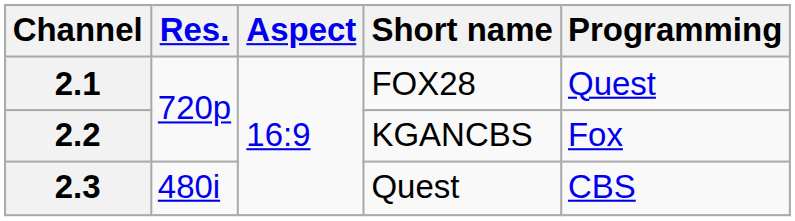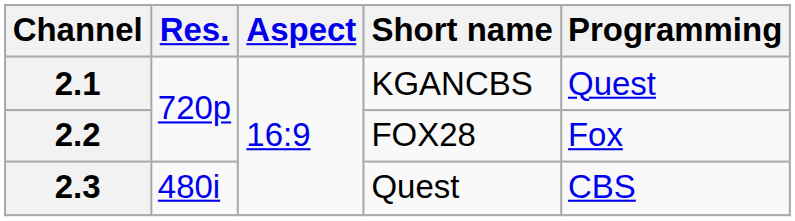(424, 82) FOX28 -> (452, 82) KGANCBS
(452, 135) KGANCBS -> (424, 135) FOX28
